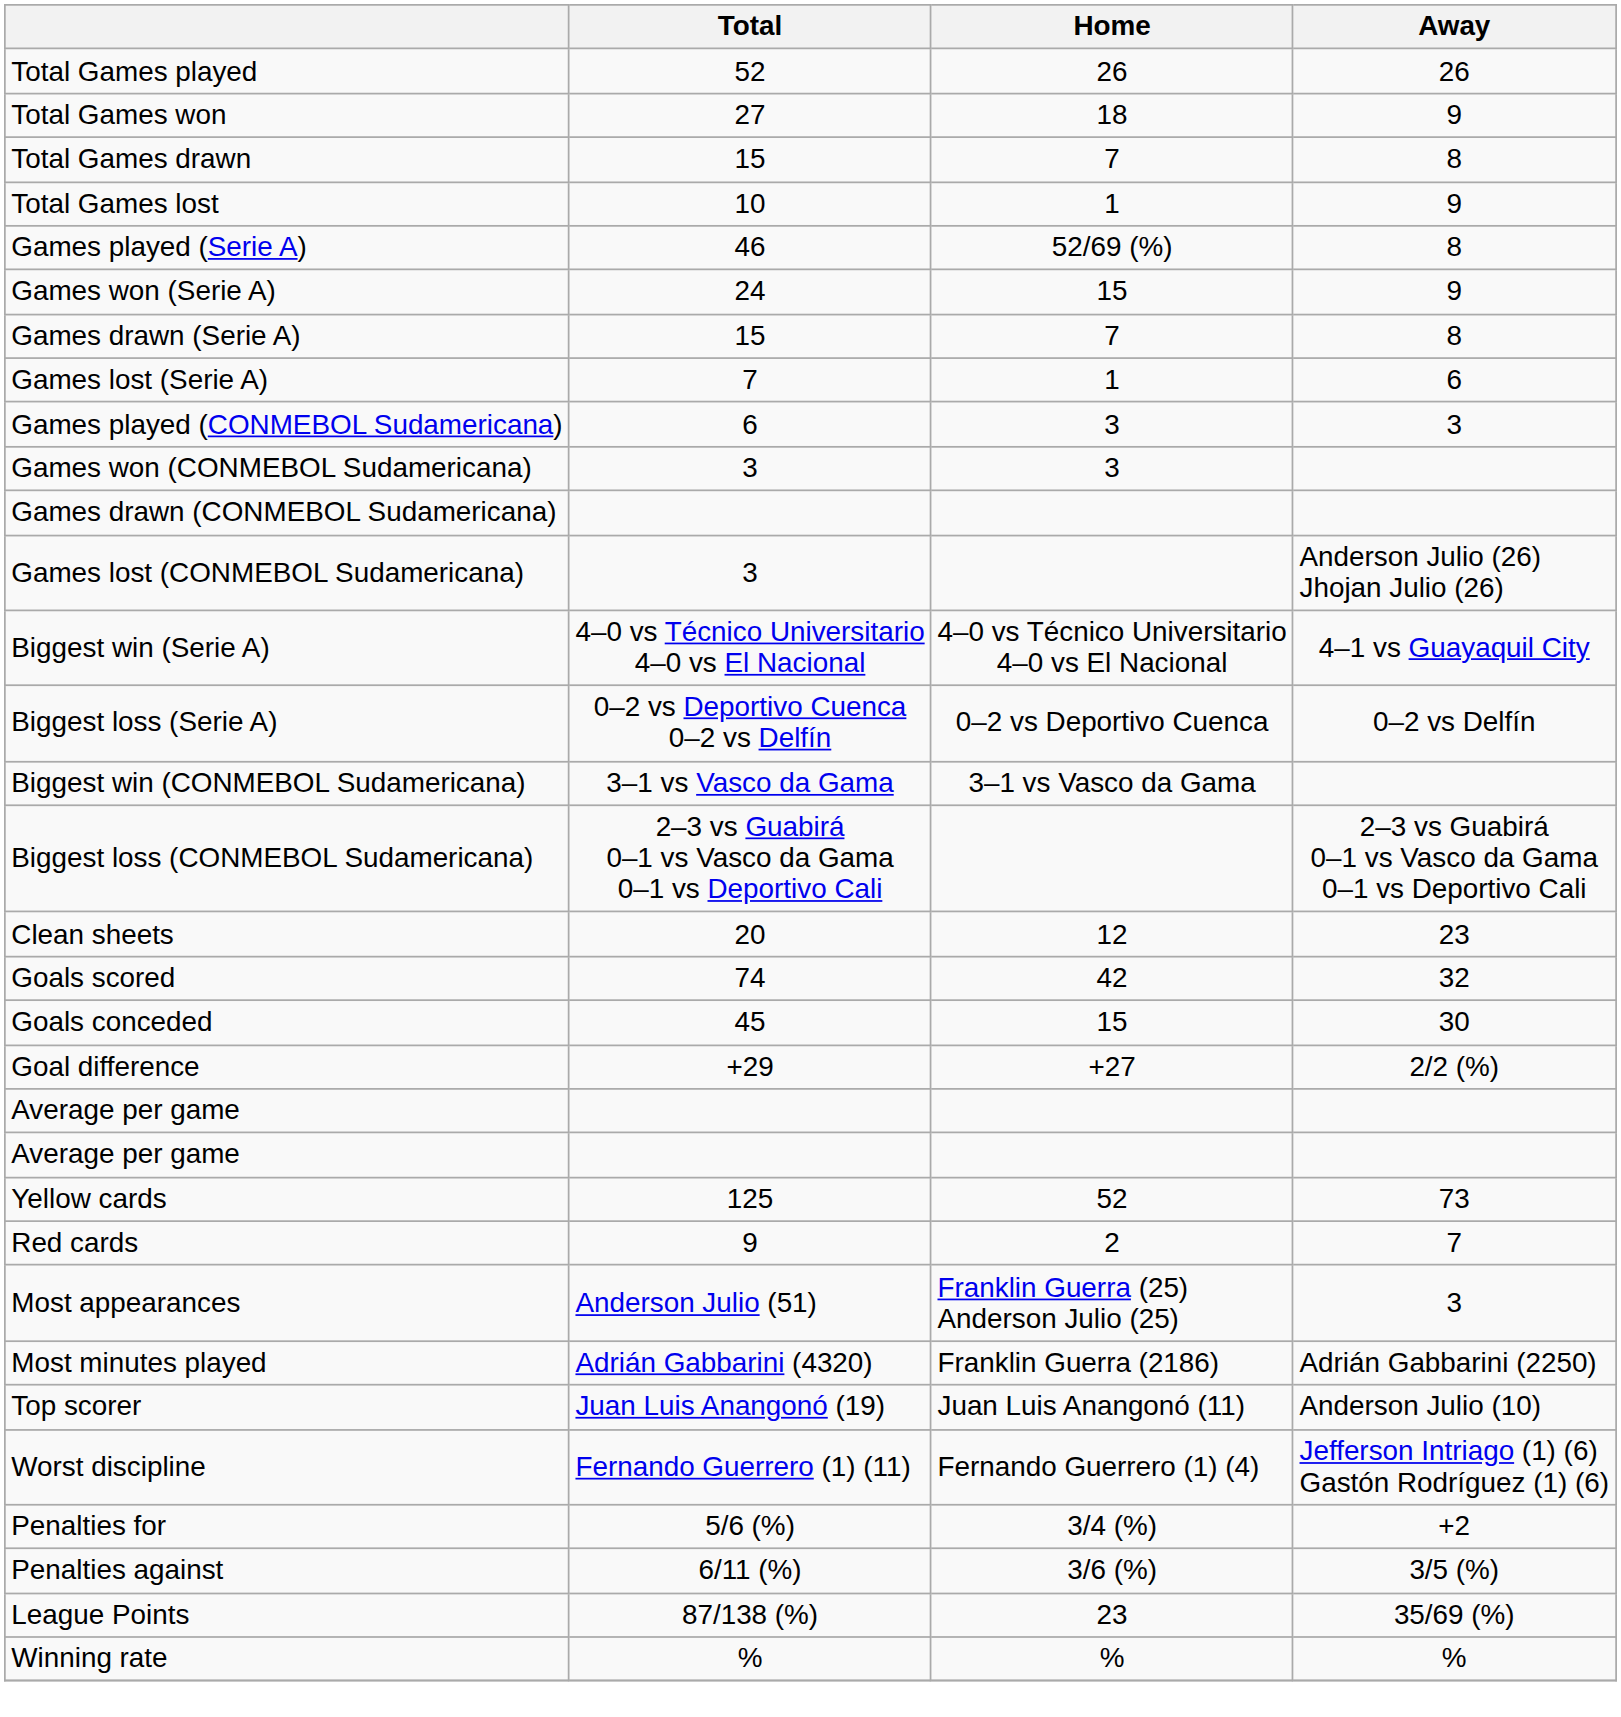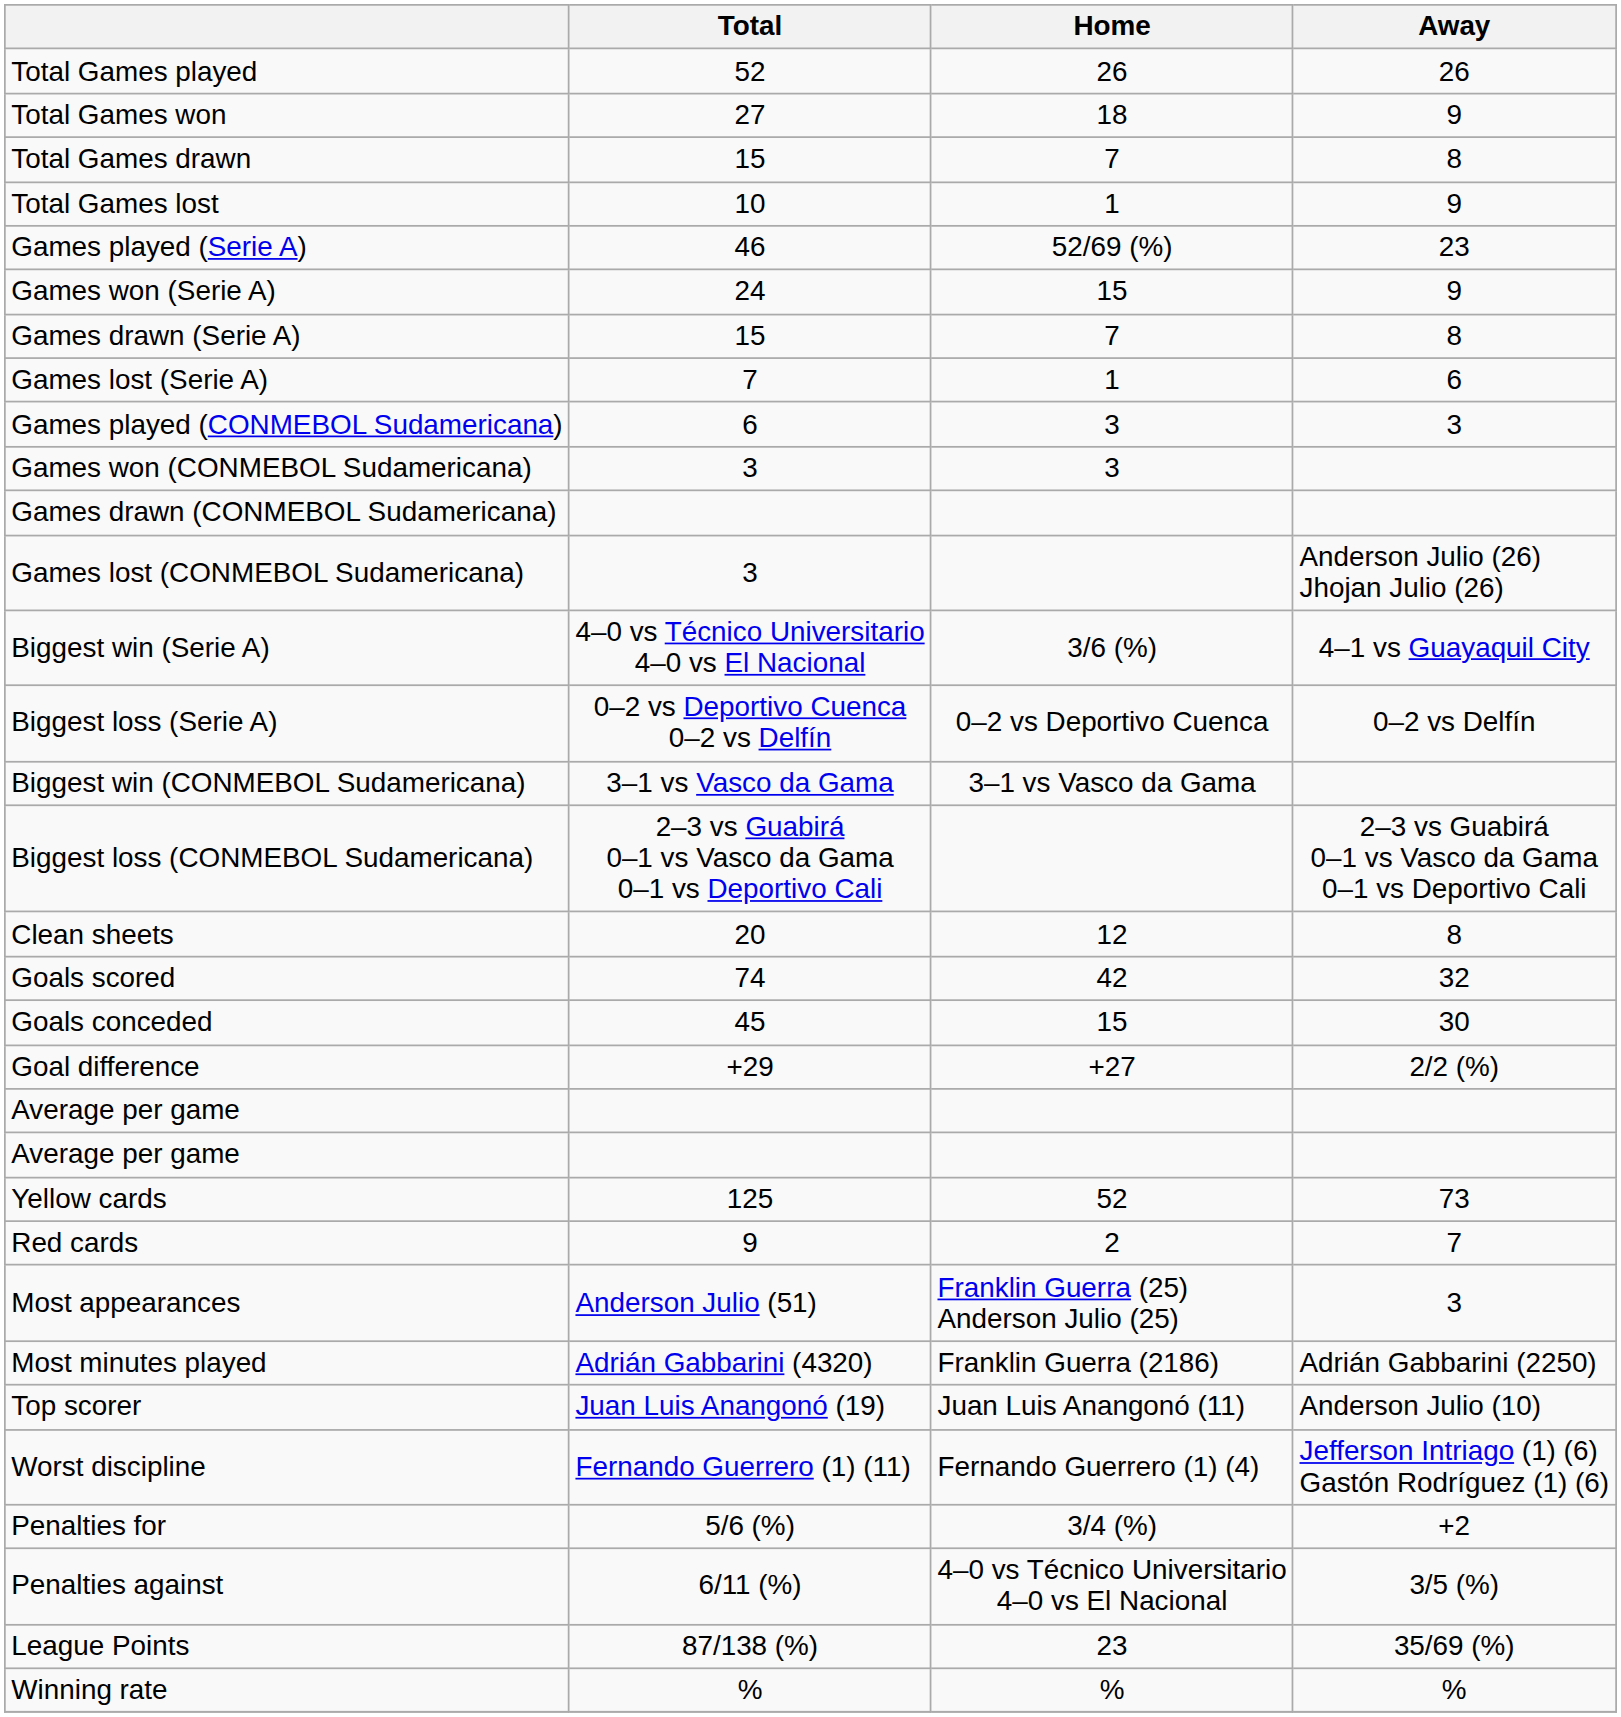(1454, 247) 8 -> (1454, 247) 23
(1112, 647) 4–0 vs Técnico Universitario 4–0 vs El Nacional -> (1112, 647) 3/6 (%)
(1454, 933) 23 -> (1454, 933) 8
(1112, 1570) 3/6 (%) -> (1112, 1586) 4–0 vs Técnico Universitario 4–0 vs El Nacional
